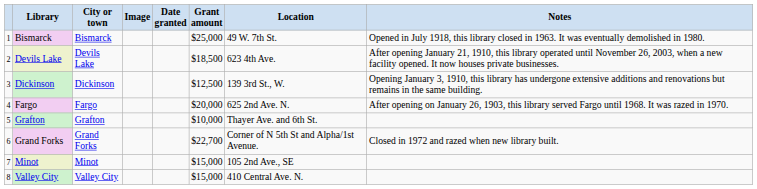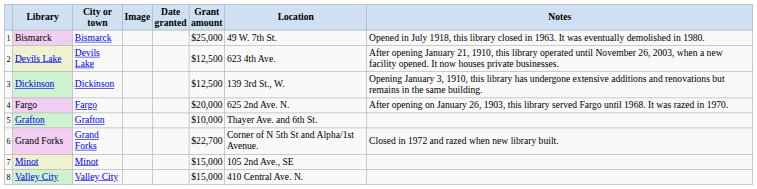(207, 58) $18,500 -> (207, 58) $12,500
